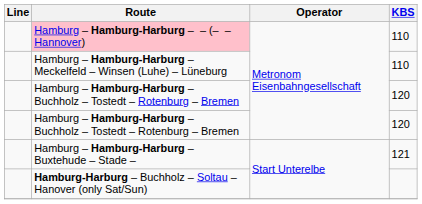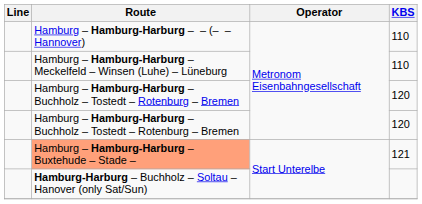(132, 36) pink background -> (132, 36) no background
(114, 154) no background -> (114, 154) lightsalmon background
